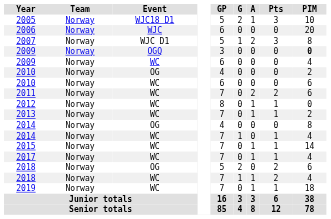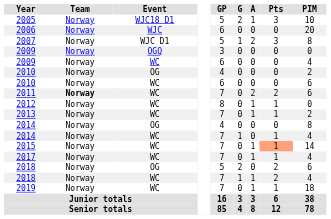(310, 51) bold -> (310, 51) normal
(80, 94) normal -> (80, 94) bold
(276, 146) no background -> (276, 146) lightsalmon background
